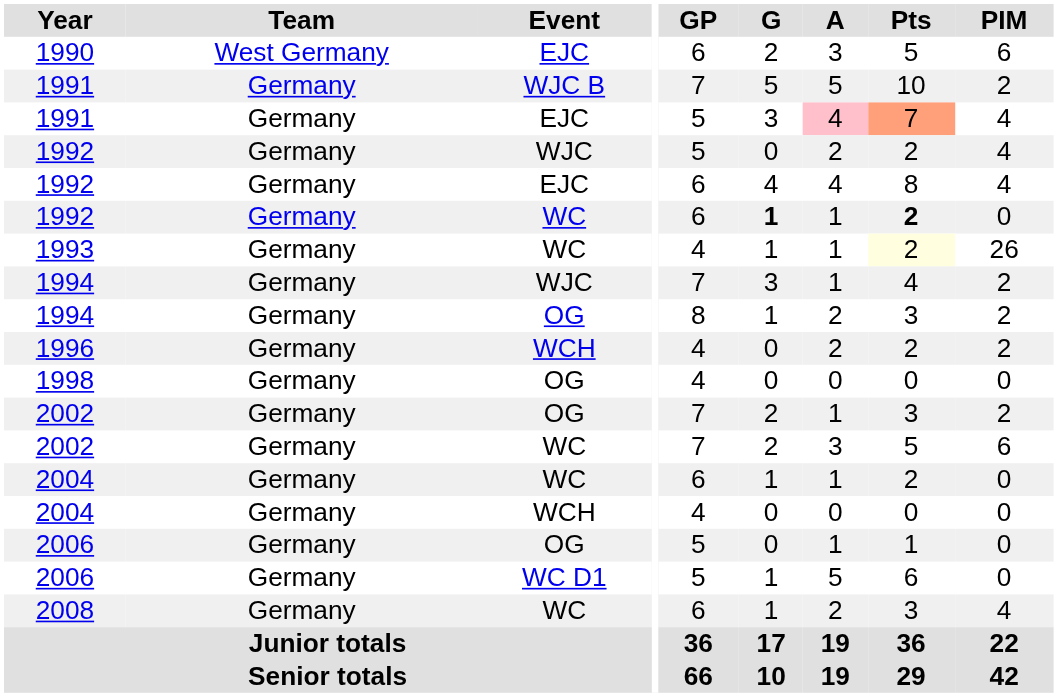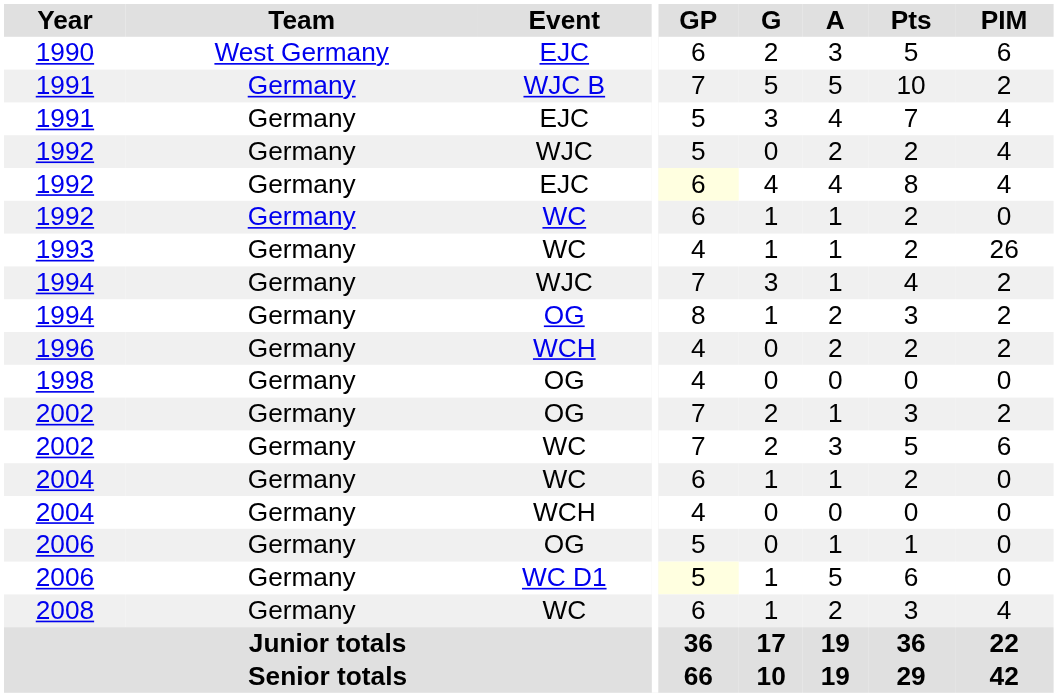(835, 118) pink background -> (835, 118) no background
(911, 118) lightsalmon background -> (911, 118) no background
(698, 184) no background -> (698, 184) lightyellow background
(771, 216) bold -> (771, 216) normal
(911, 216) bold -> (911, 216) normal
(911, 249) lightyellow background -> (911, 249) no background
(698, 577) no background -> (698, 577) lightyellow background
